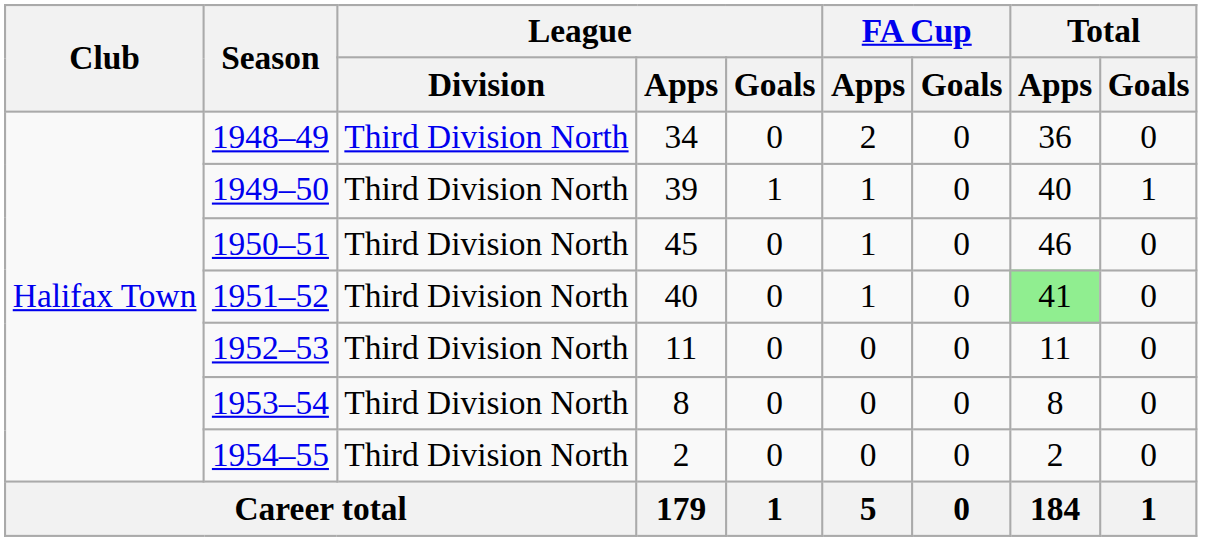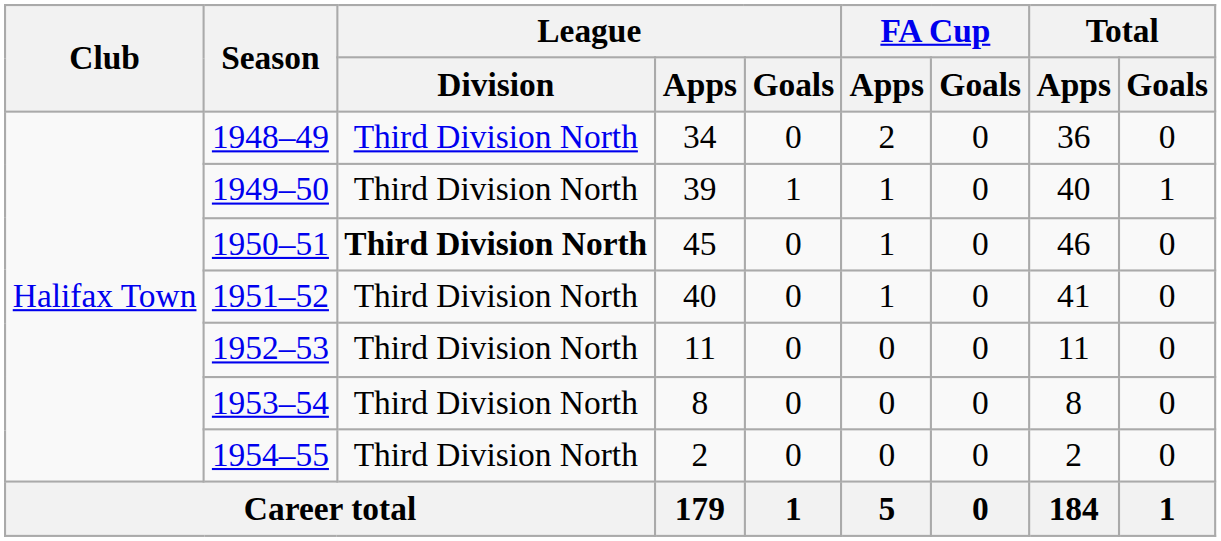(486, 243) normal -> (496, 243) bold
(1055, 296) lightgreen background -> (1074, 296) no background
